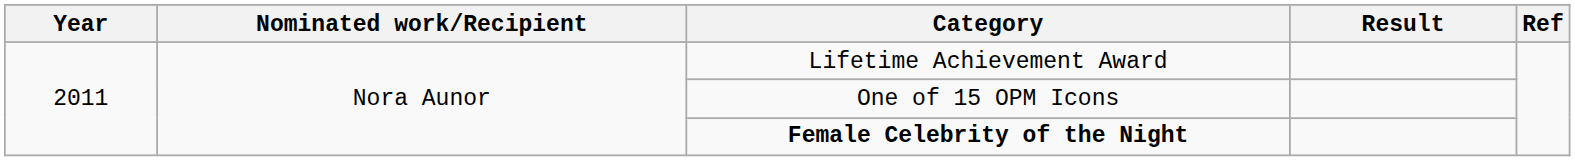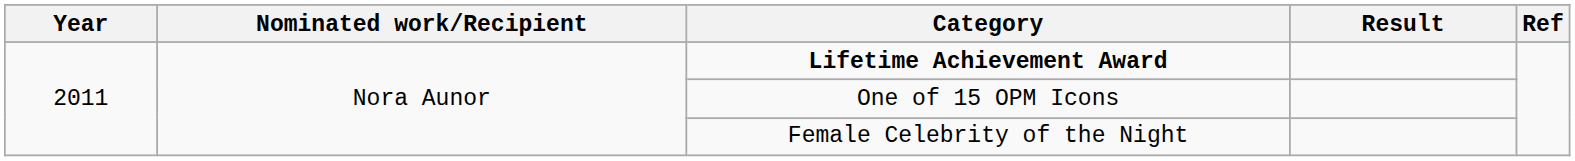(988, 61) normal -> (988, 61) bold
(988, 136) bold -> (988, 136) normal
